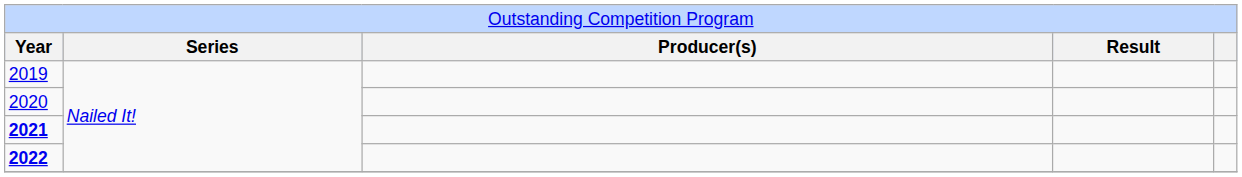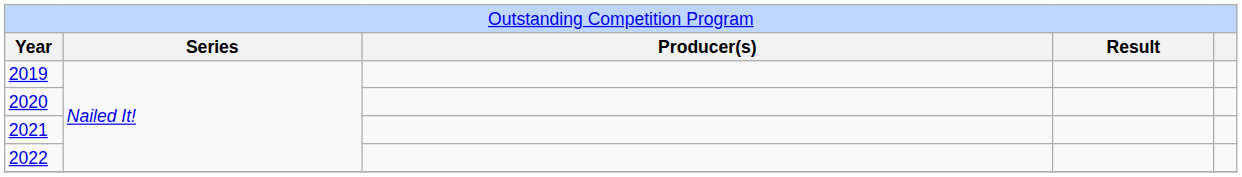(28, 130) bold -> (28, 130) normal
(28, 158) bold -> (28, 158) normal
